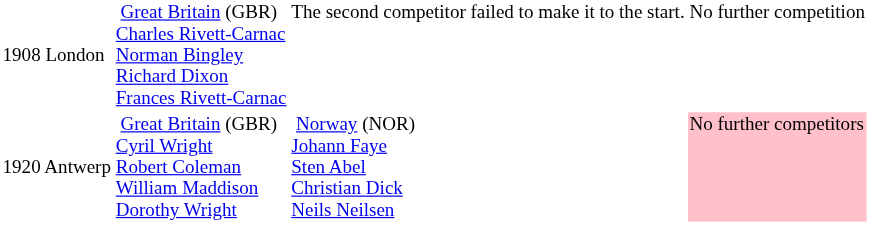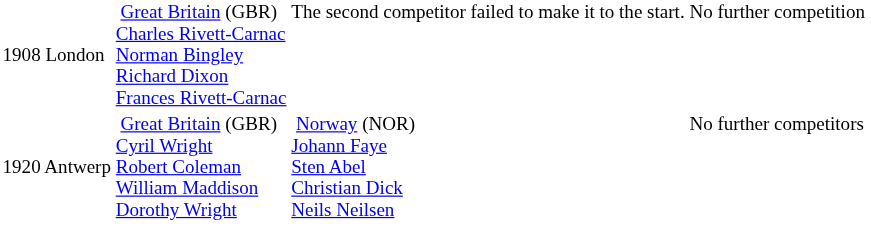(777, 124) pink background -> (777, 124) no background
